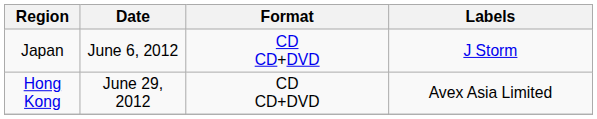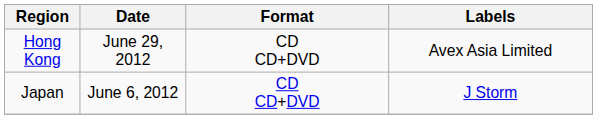rows swapped: (42, 50) <-> (42, 93)
